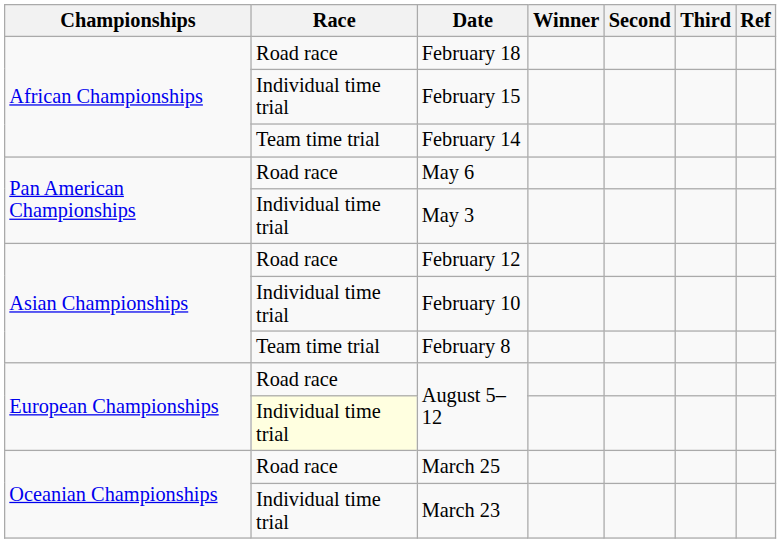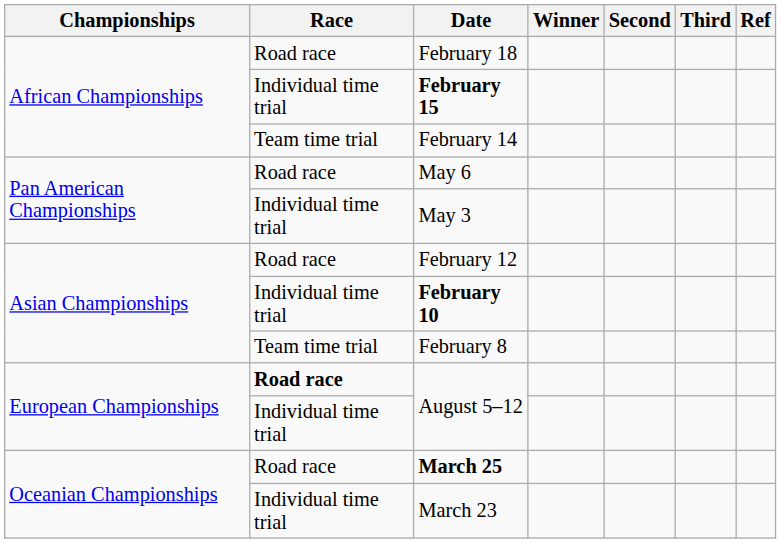(471, 96) normal -> (460, 96) bold
(471, 303) normal -> (460, 303) bold
(297, 379) normal -> (298, 379) bold
(318, 422) lightyellow background -> (316, 422) no background
(461, 466) normal -> (460, 466) bold
